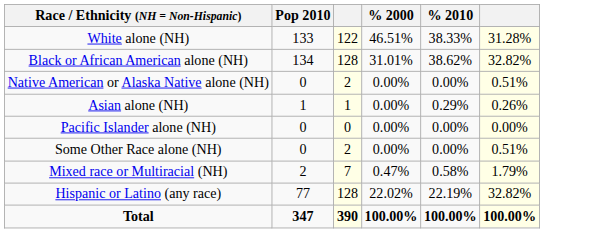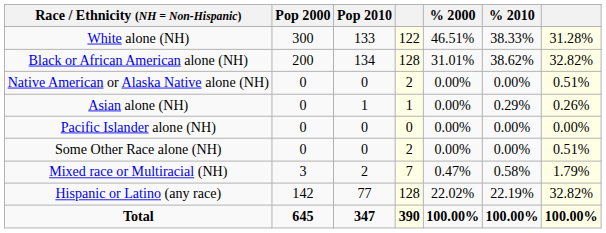+ column: (303, 15)
